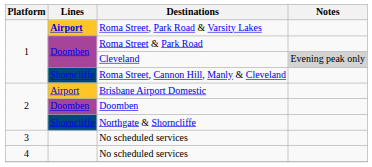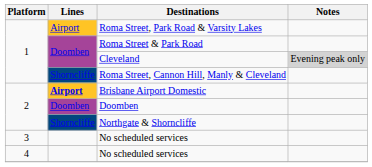(66, 28) bold -> (65, 28) normal
(65, 91) normal -> (66, 91) bold
